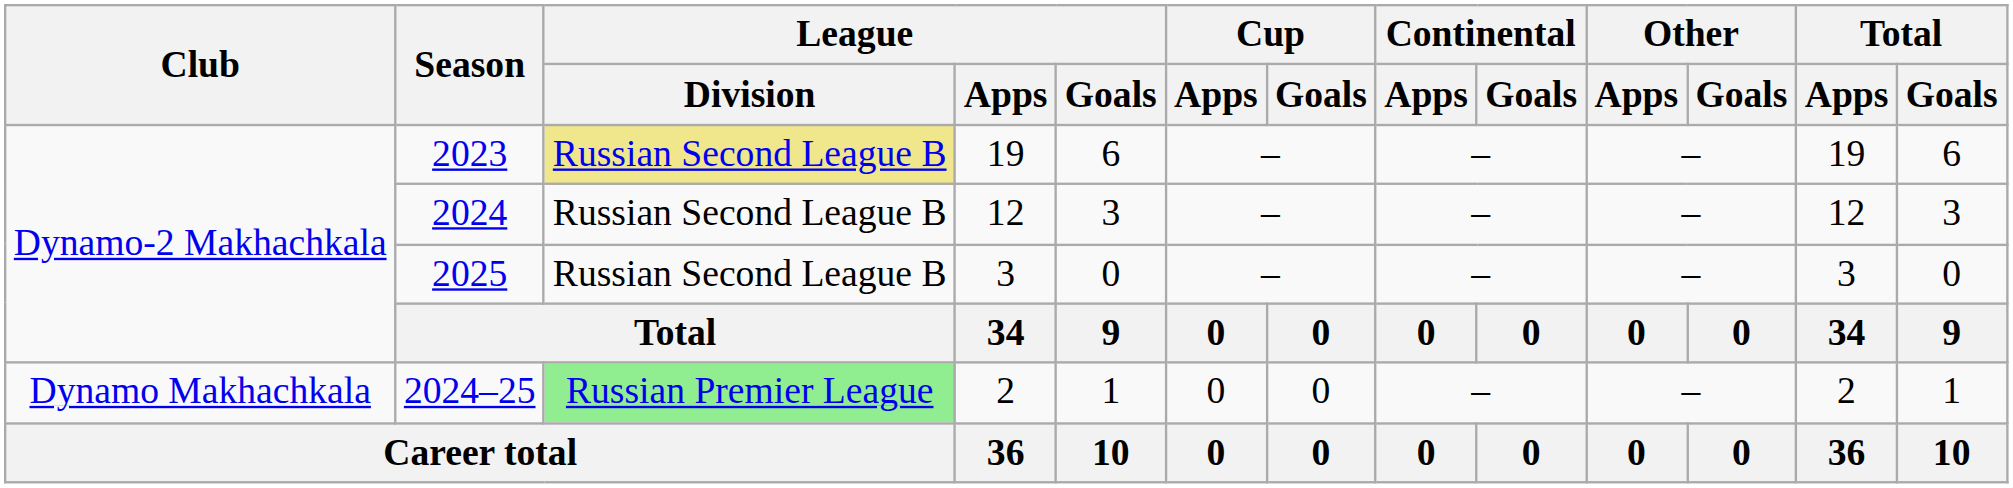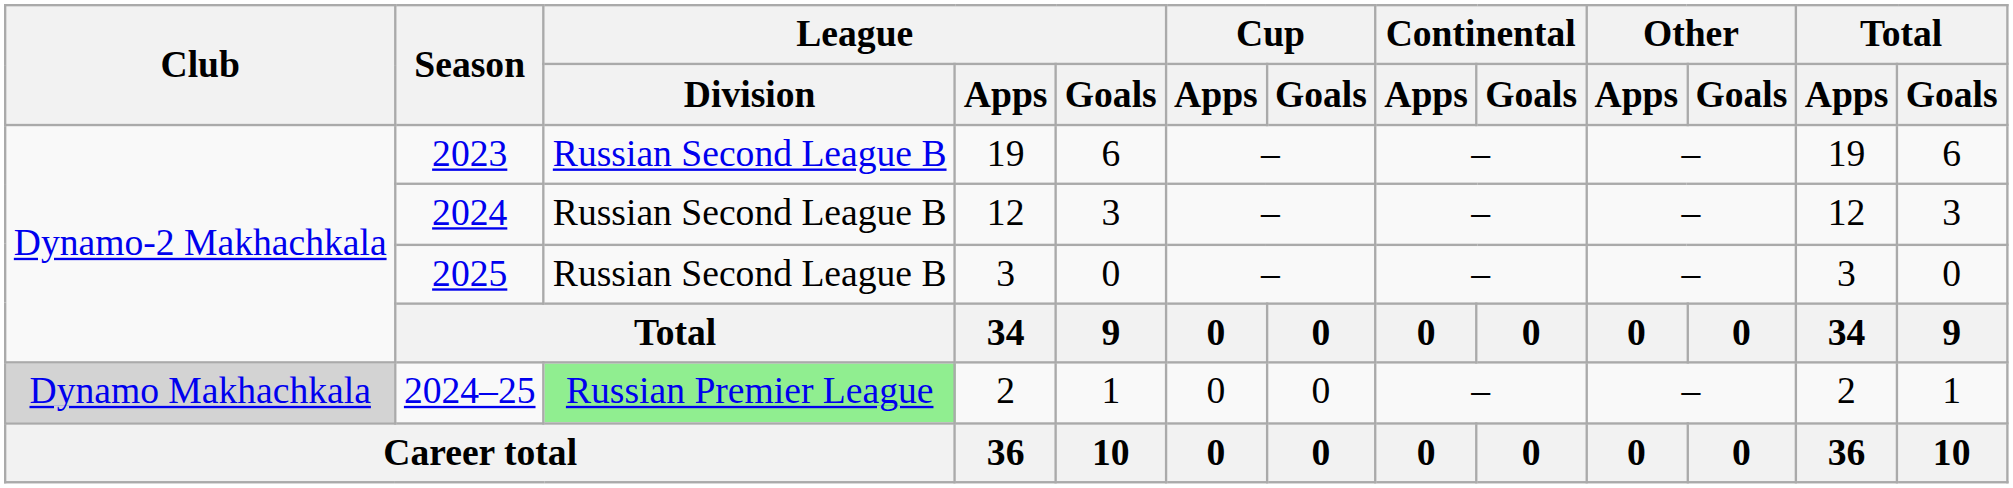(750, 153) khaki background -> (750, 153) no background
(200, 392) no background -> (200, 392) lightgrey background
